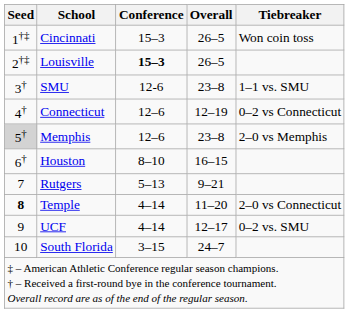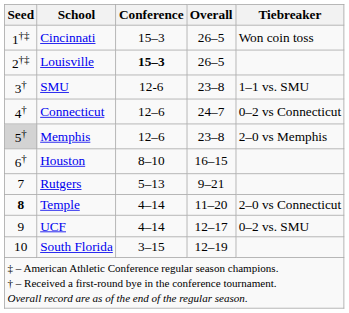(211, 111) 12–19 -> (211, 111) 24–7
(211, 247) 24–7 -> (211, 247) 12–19
